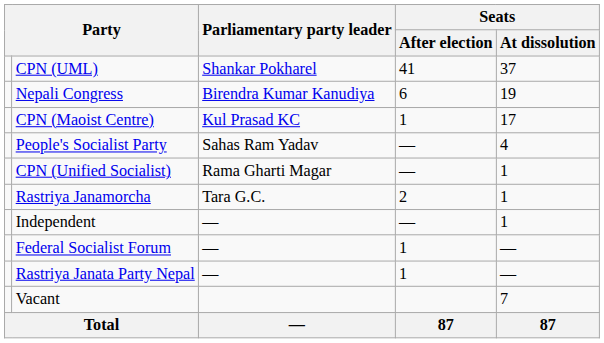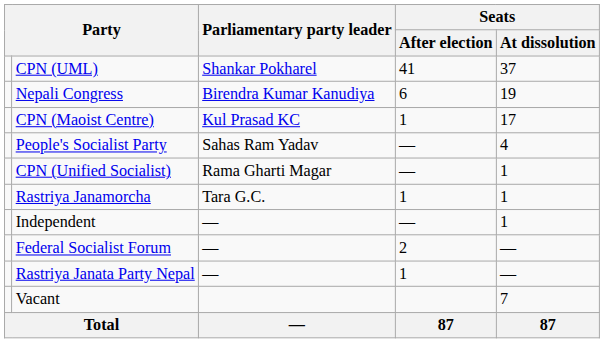(403, 196) 2 -> (403, 196) 1
(403, 247) 1 -> (403, 247) 2
